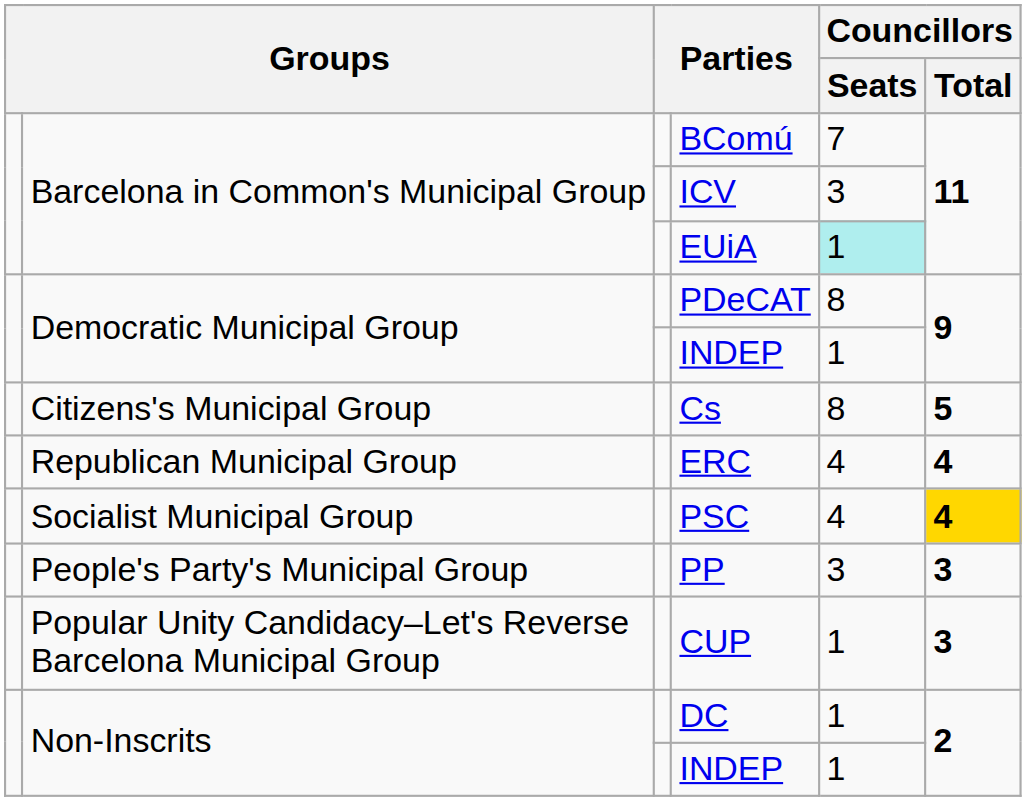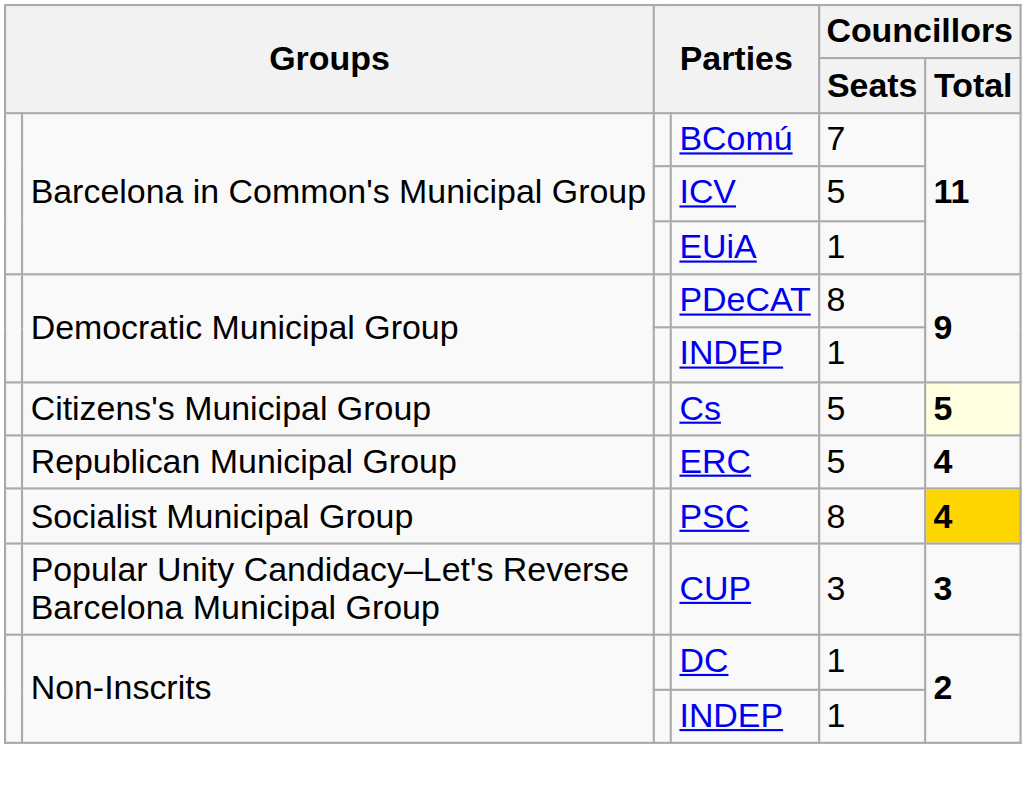(836, 192) 3 -> (836, 192) 5
(836, 246) paleturquoise background -> (836, 246) no background
(836, 407) 8 -> (836, 407) 5
(943, 407) no background -> (943, 407) lightyellow background
(836, 461) 4 -> (836, 461) 5
(836, 515) 4 -> (836, 515) 8
- row: (279, 569)
(836, 642) 1 -> (836, 588) 3
